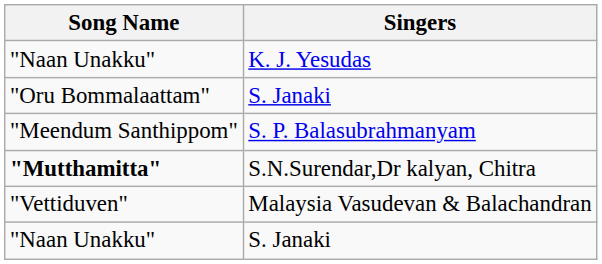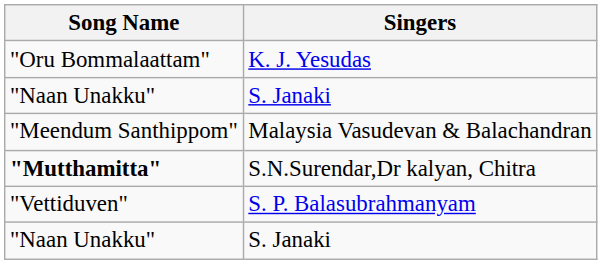(83, 58) "Naan Unakku" -> (110, 58) "Oru Bommalaattam"
(110, 95) "Oru Bommalaattam" -> (83, 95) "Naan Unakku"
(362, 131) S. P. Balasubrahmanyam -> (420, 131) Malaysia Vasudevan & Balachandran
(420, 204) Malaysia Vasudevan & Balachandran -> (362, 204) S. P. Balasubrahmanyam
